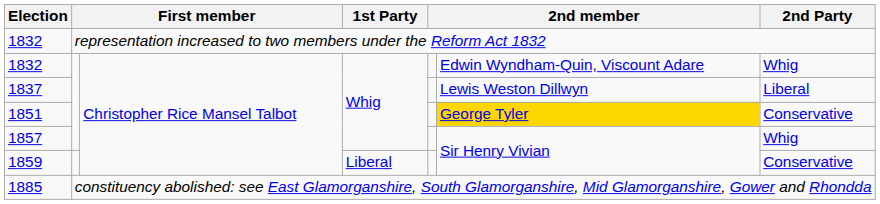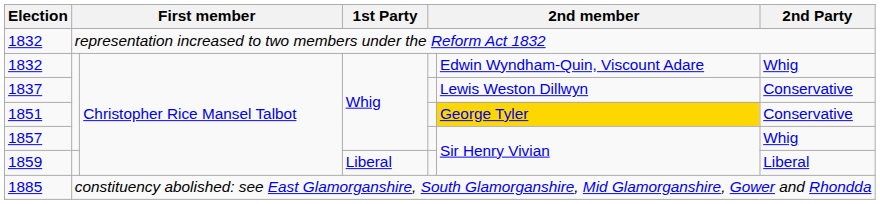(786, 89) Liberal -> (808, 89) Conservative
(808, 162) Conservative -> (786, 162) Liberal
